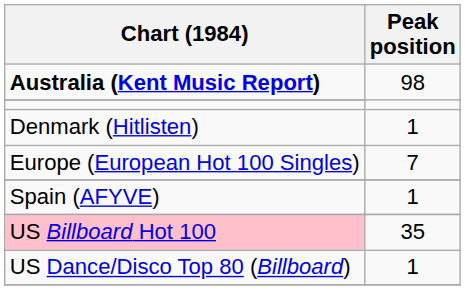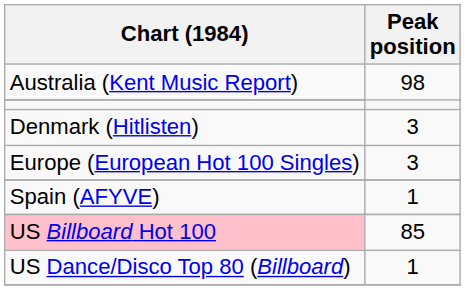(165, 81) bold -> (154, 81) normal
(413, 127) 1 -> (413, 127) 3
(413, 162) 7 -> (413, 162) 3
(413, 232) 35 -> (413, 232) 85
